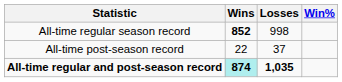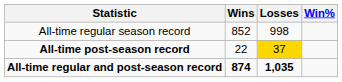(241, 31) bold -> (241, 31) normal
(115, 49) normal -> (115, 49) bold
(279, 49) no background -> (279, 49) gold background
(241, 67) paleturquoise background -> (241, 67) no background
